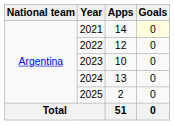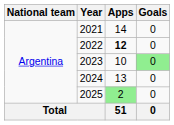(153, 29) lightyellow background -> (153, 29) no background
(121, 45) normal -> (121, 45) bold
(153, 62) no background -> (153, 62) lightgreen background
(121, 95) no background -> (121, 95) lightgreen background
